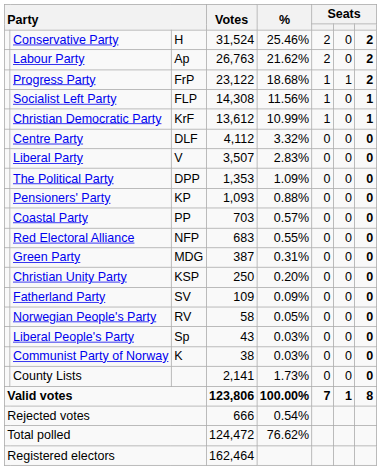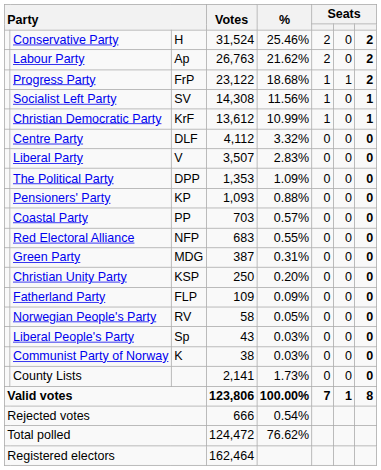(186, 99) FLP -> (182, 99) SV
(182, 297) SV -> (186, 297) FLP
